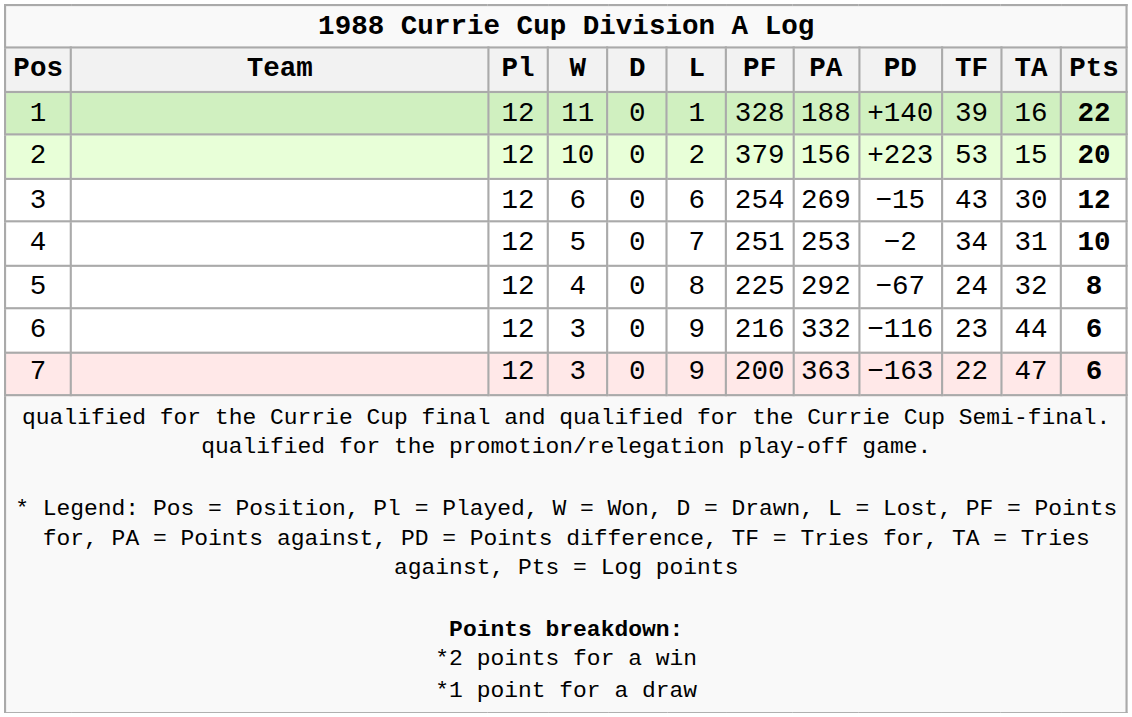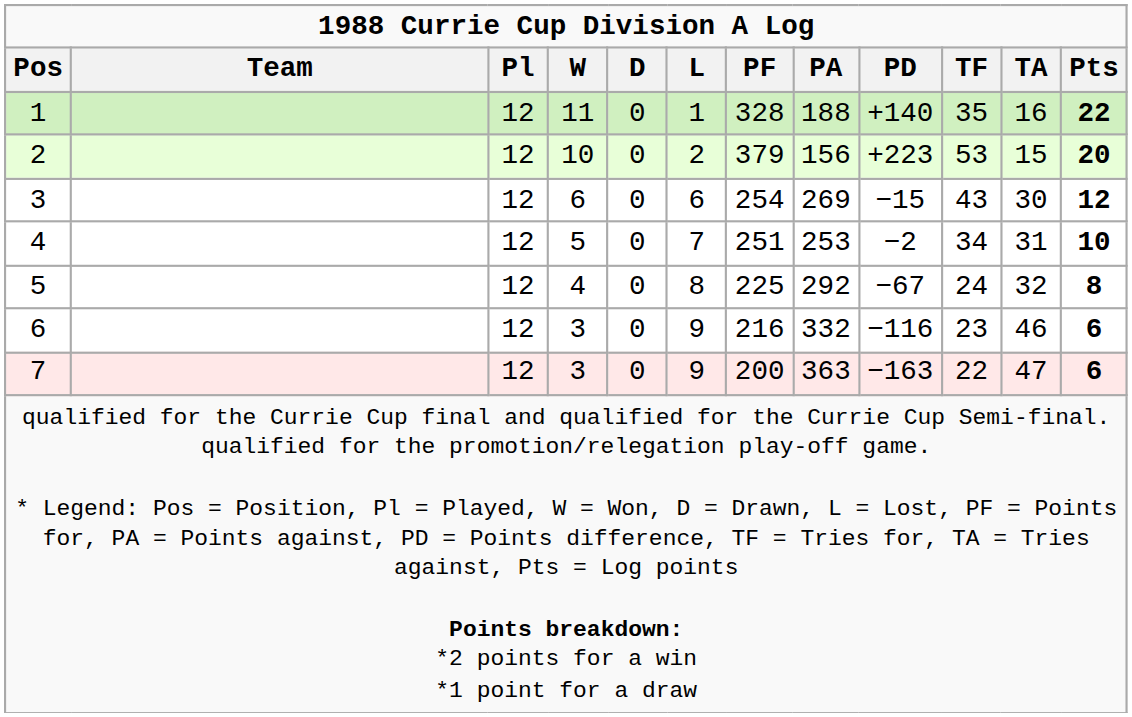(971, 112) 39 -> (971, 112) 35
(1031, 329) 44 -> (1031, 329) 46
